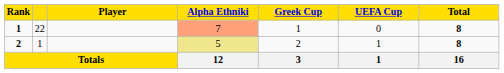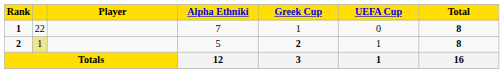(218, 28) lightsalmon background -> (218, 28) no background
(40, 44) no background -> (40, 44) khaki background
(218, 44) khaki background -> (218, 44) no background
(298, 44) normal -> (298, 44) bold
